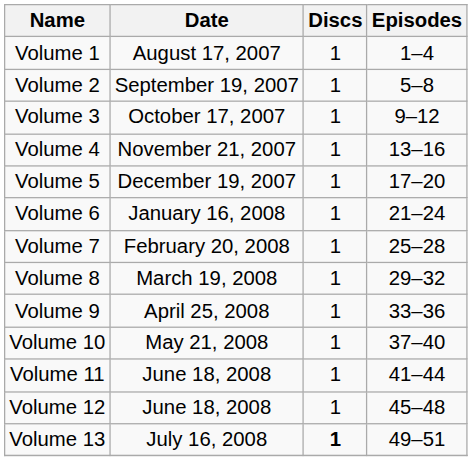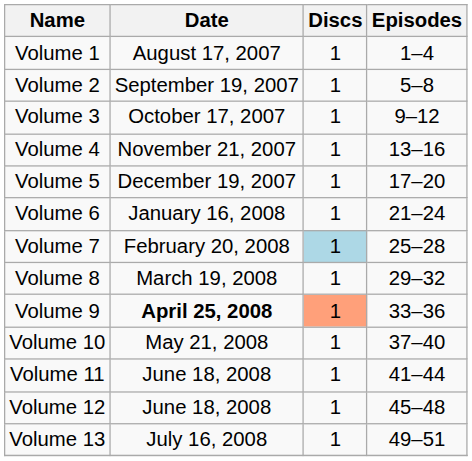(335, 246) no background -> (335, 246) lightblue background
(207, 310) normal -> (207, 310) bold
(335, 310) no background -> (335, 310) lightsalmon background
(335, 439) bold -> (335, 439) normal
